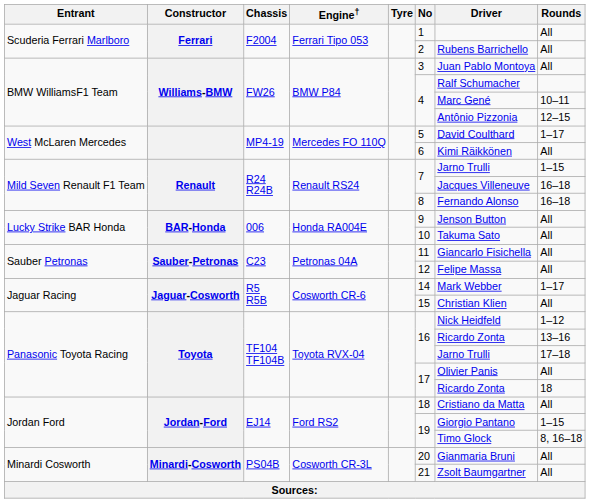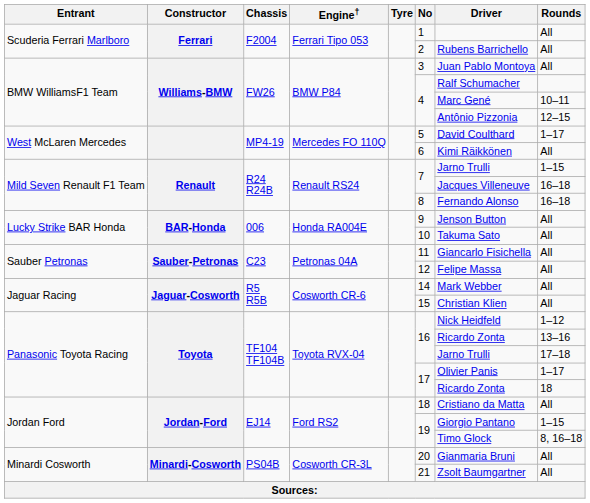(552, 286) 1–17 -> (546, 286) All
(546, 371) All -> (552, 371) 1–17
